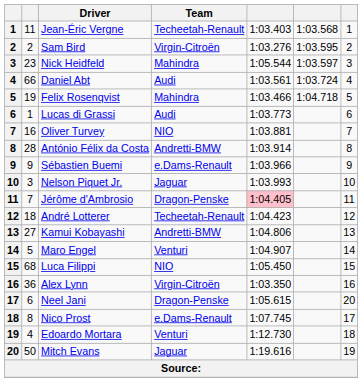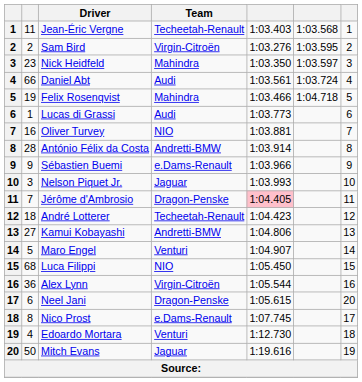(270, 63) 1:05.544 -> (270, 63) 1:03.350
(270, 283) 1:03.350 -> (270, 283) 1:05.544
